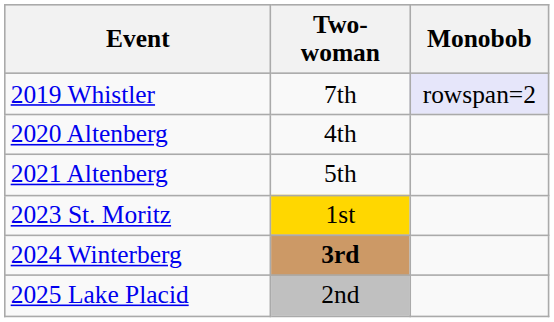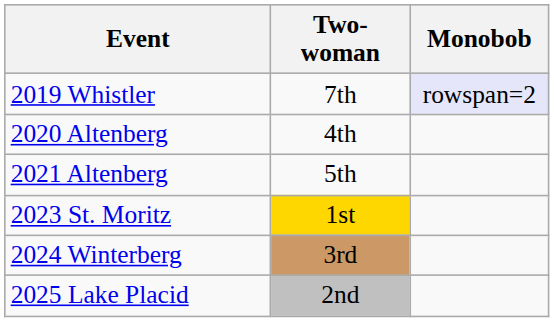(340, 255) bold -> (340, 255) normal
